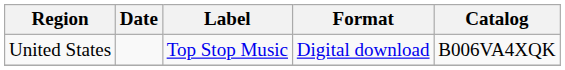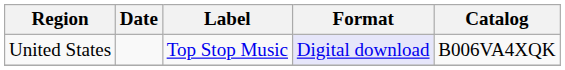(363, 49) no background -> (363, 49) lavender background
